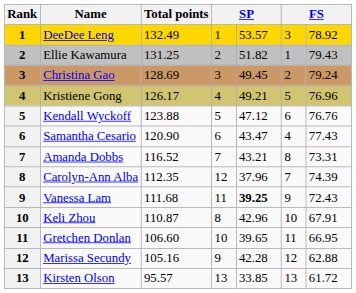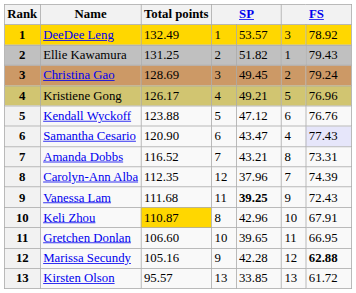(323, 136) no background -> (323, 136) lavender background
(161, 217) no background -> (161, 217) gold background
(323, 258) normal -> (323, 258) bold
